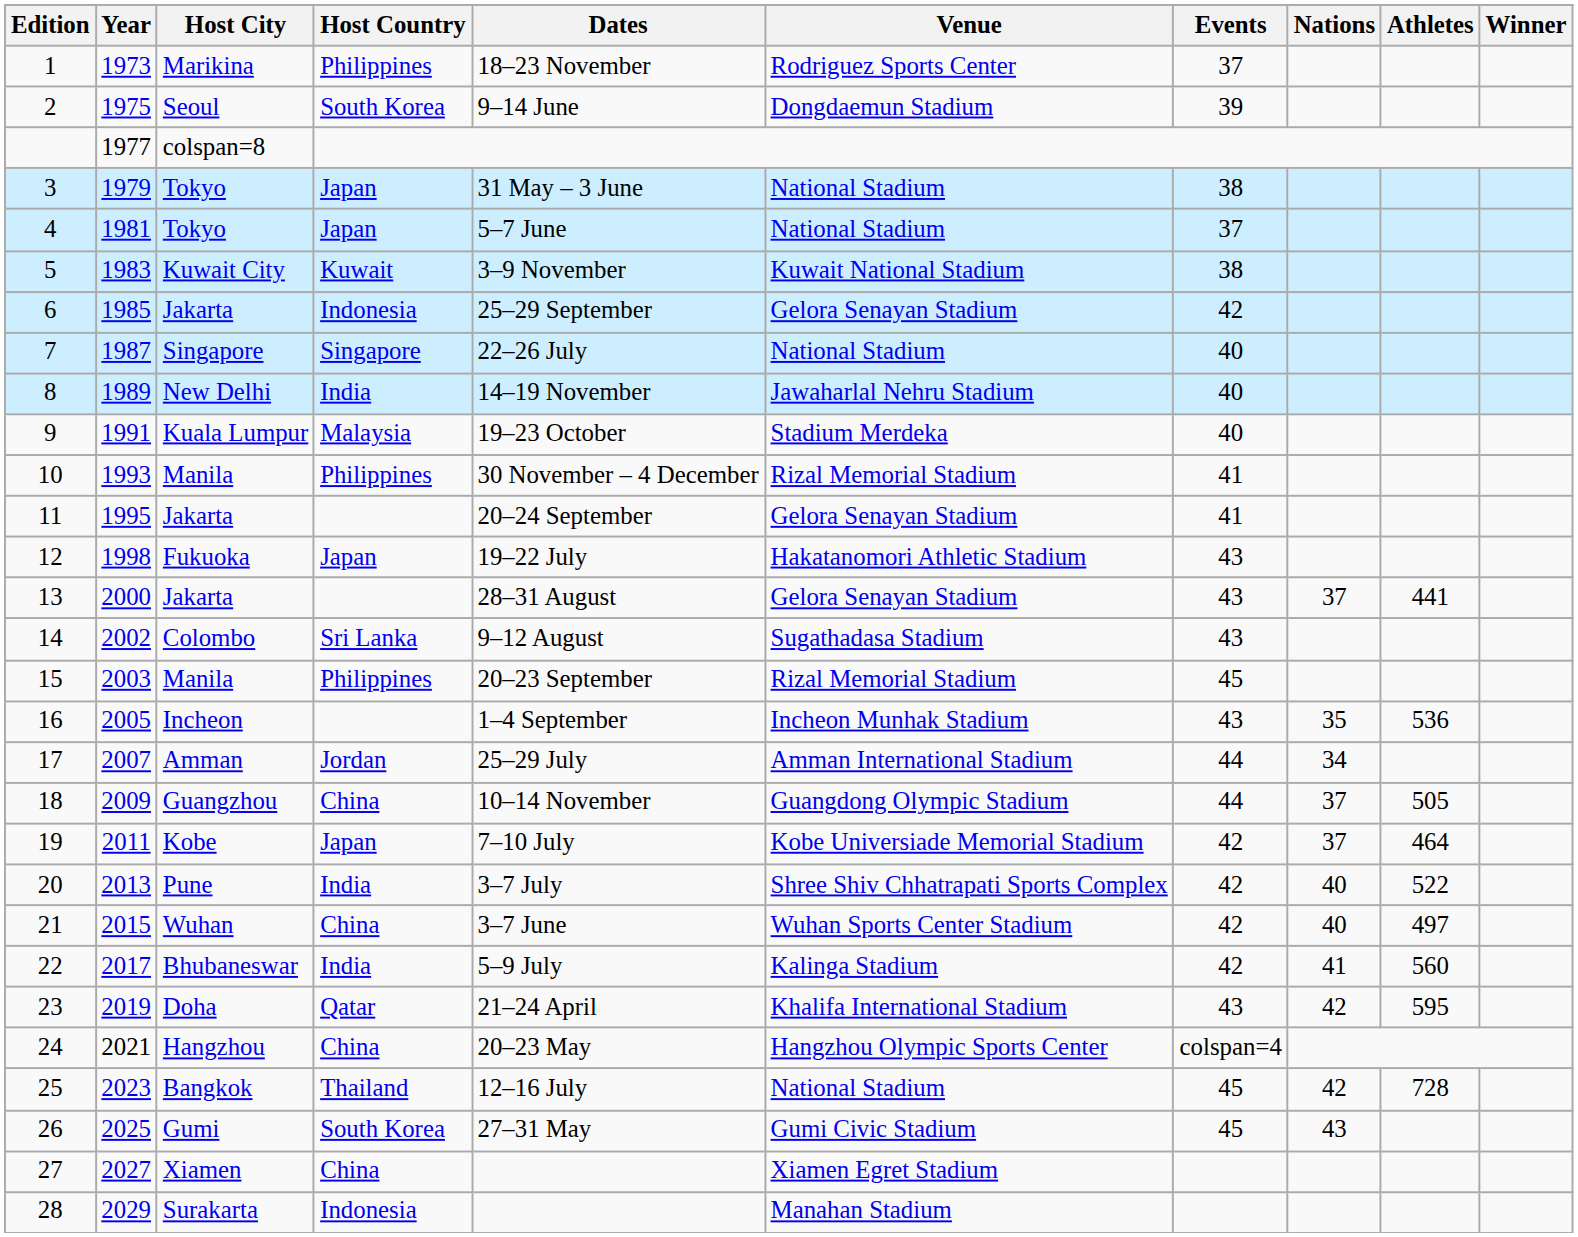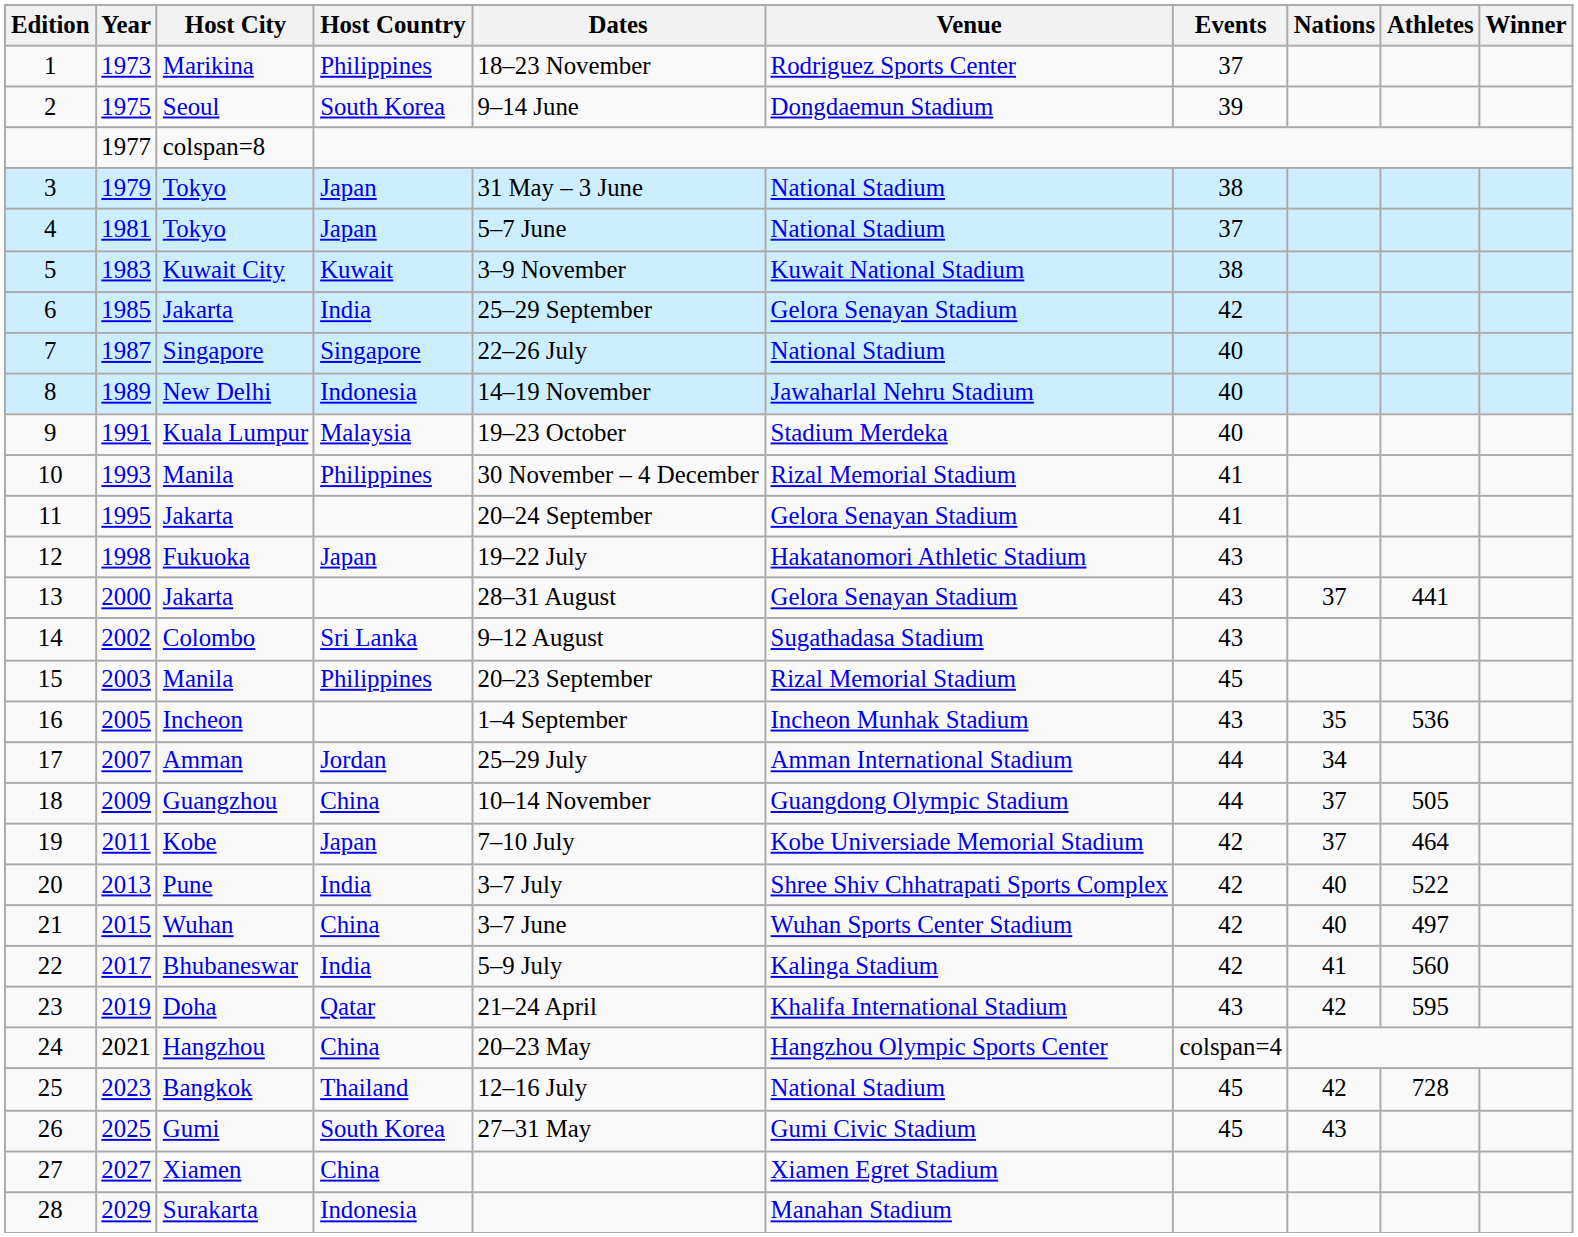(368, 311) Indonesia -> (346, 311) India
(346, 393) India -> (368, 393) Indonesia
